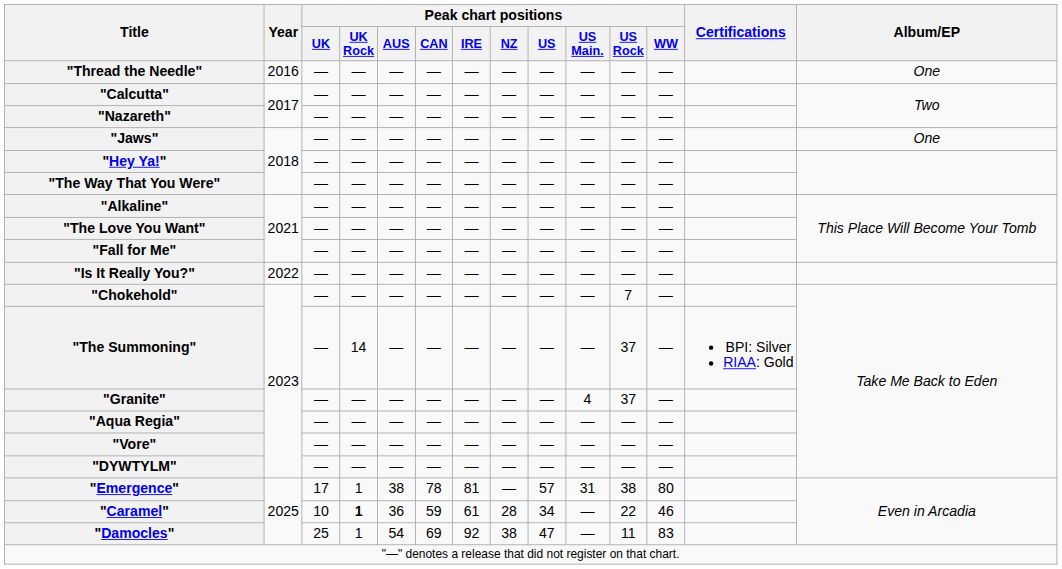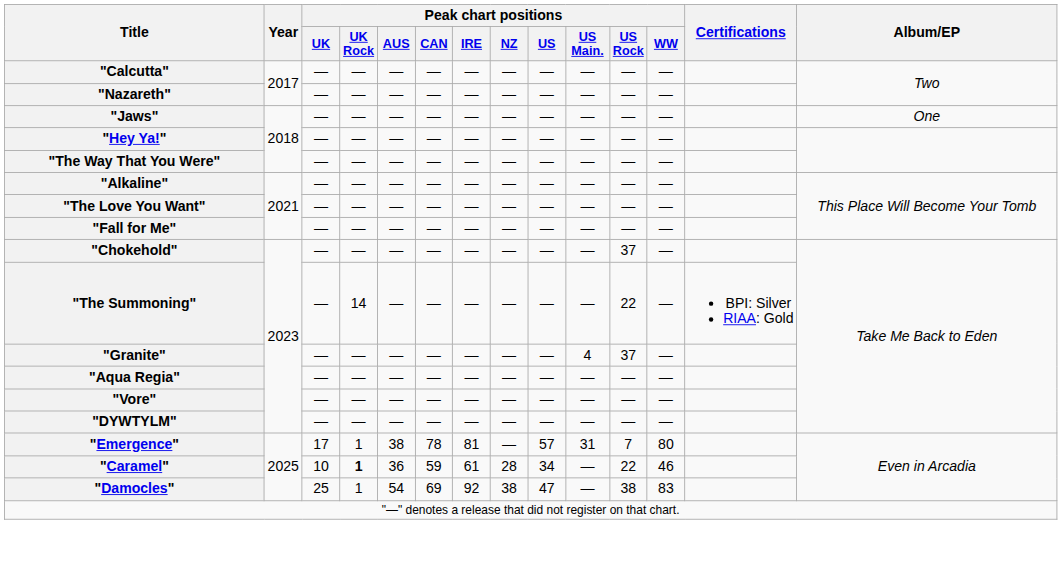- row: (134, 72)
- row: (134, 273)
(628, 295) 7 -> (628, 250) 37
(628, 347) 37 -> (628, 302) 22
(628, 489) 38 -> (628, 444) 7
(628, 533) 11 -> (628, 489) 38
